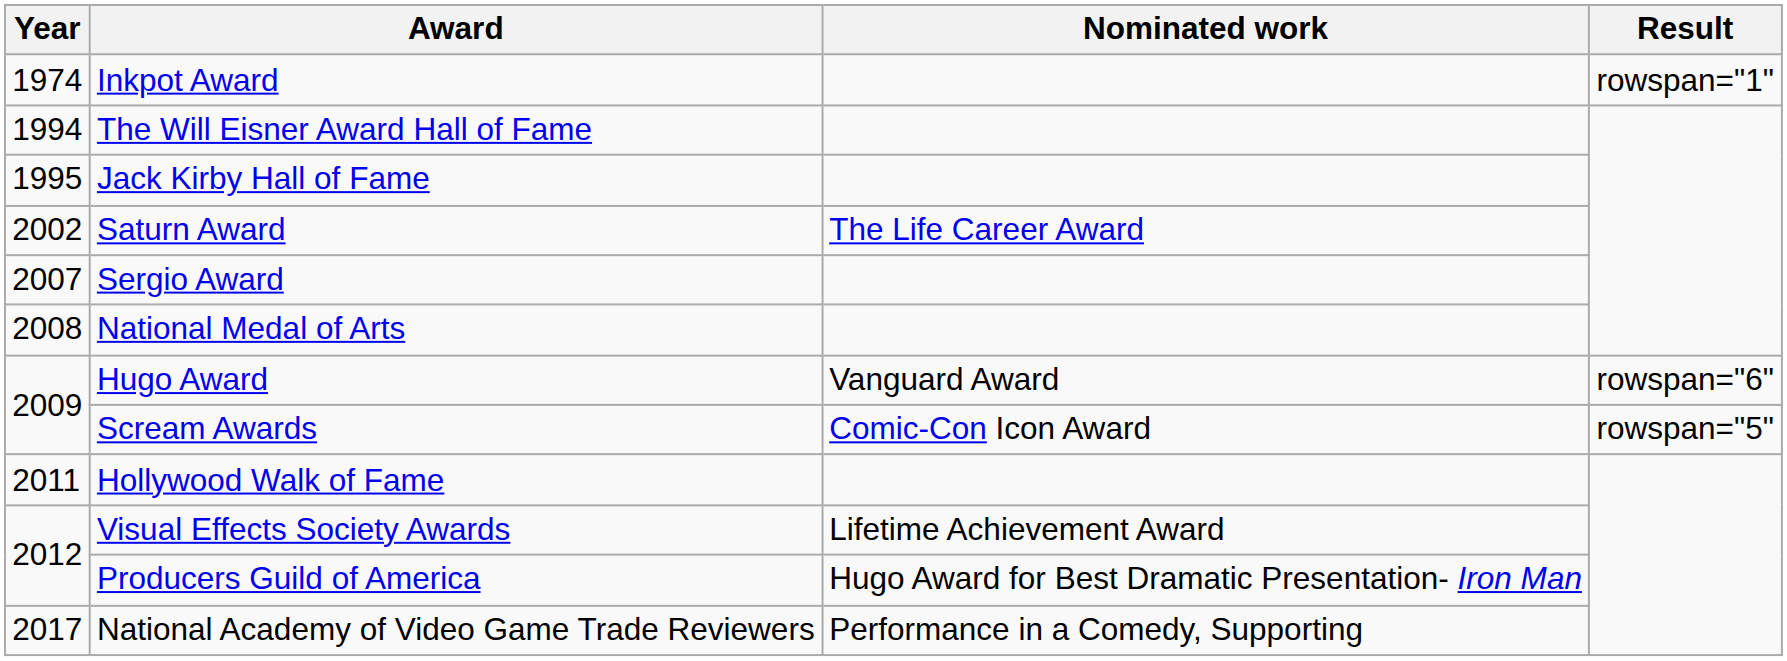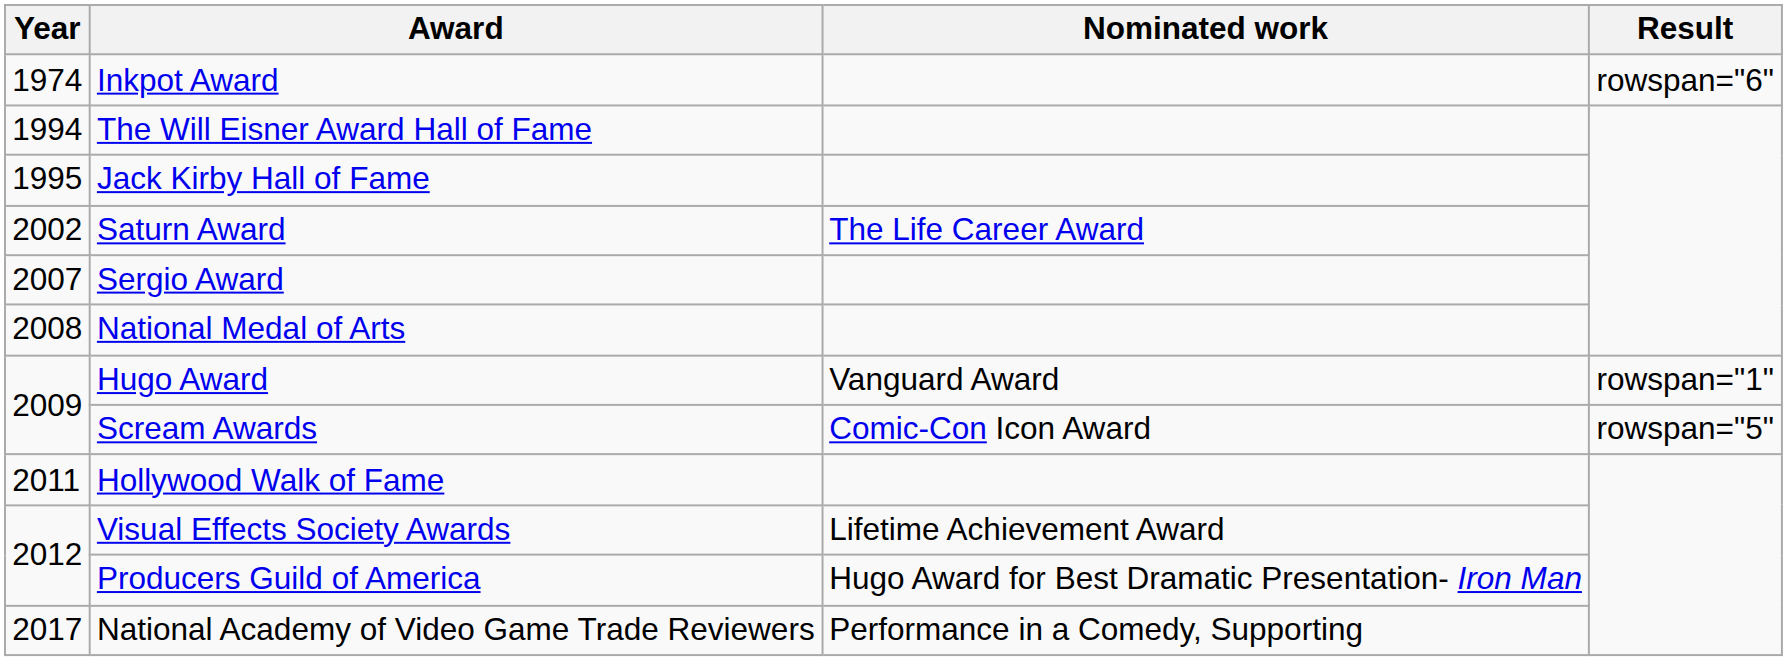(1685, 79) rowspan="1" -> (1685, 79) rowspan="6"
(1685, 379) rowspan="6" -> (1685, 379) rowspan="1"
